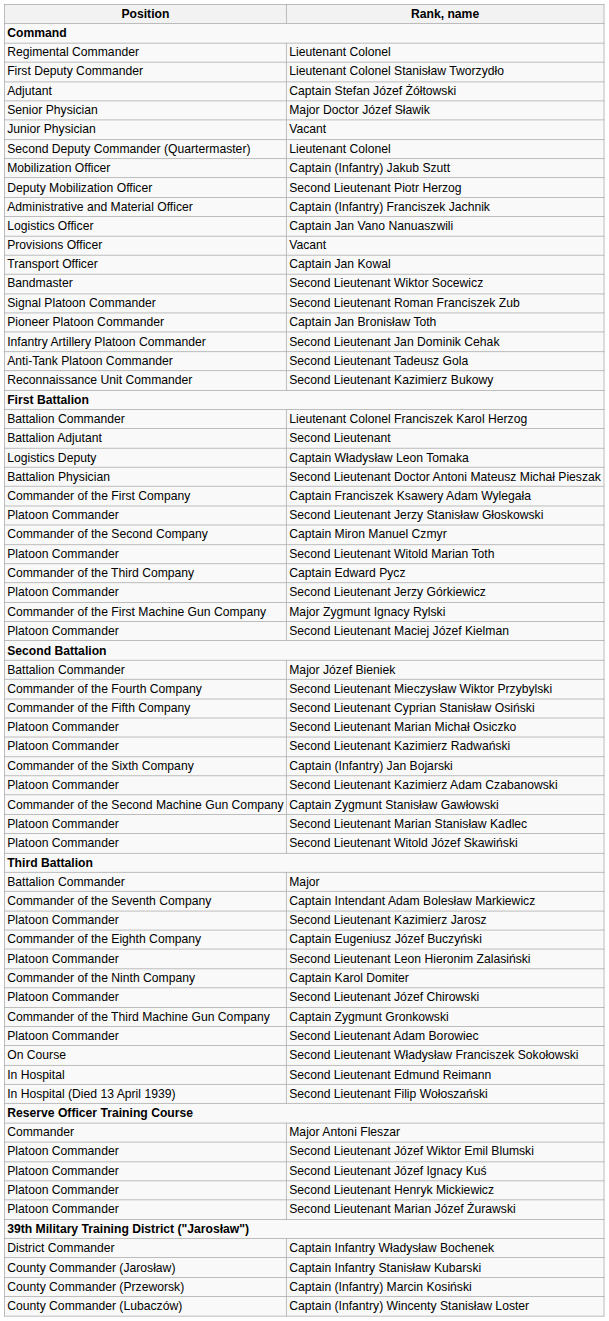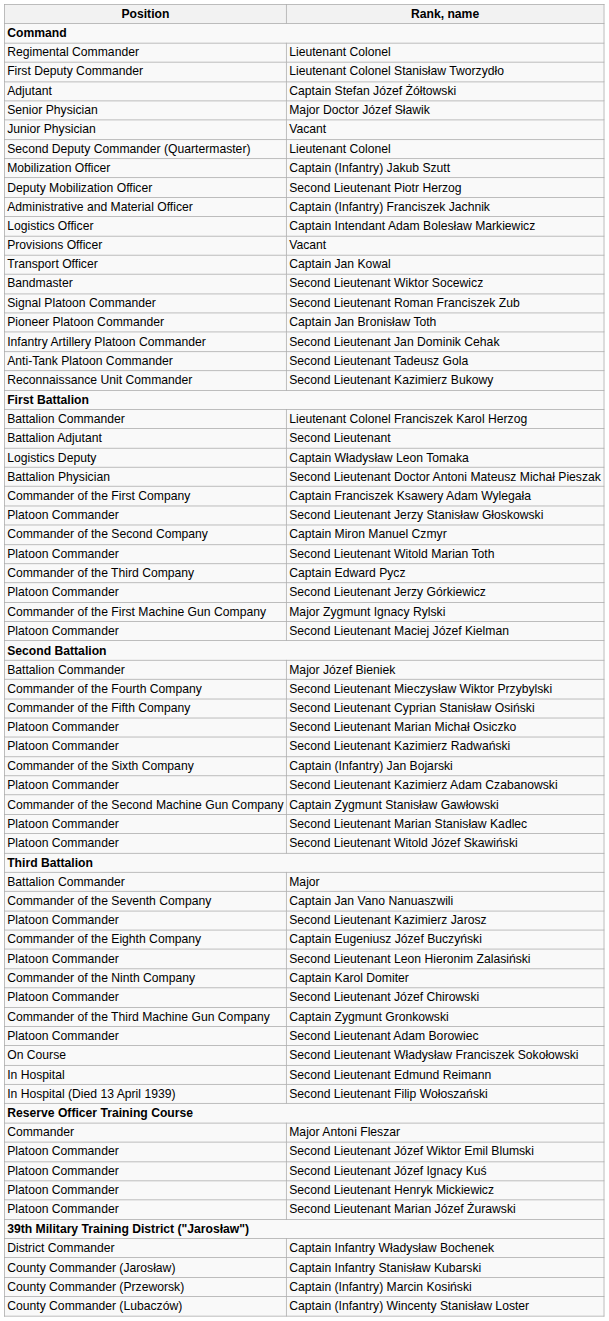(371, 226) Captain Jan Vano Nanuaszwili -> (412, 226) Captain Intendant Adam Bolesław Markiewicz
(412, 901) Captain Intendant Adam Bolesław Markiewicz -> (371, 901) Captain Jan Vano Nanuaszwili
